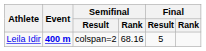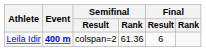(132, 40) 68.16 -> (132, 40) 61.36
(161, 40) 5 -> (161, 40) 6
